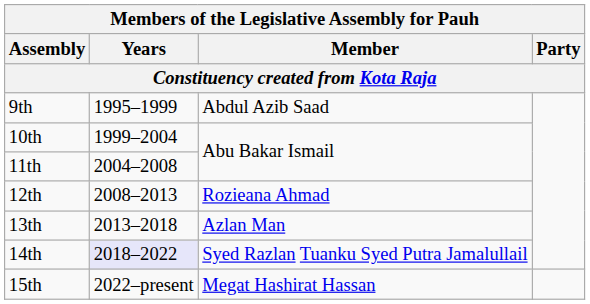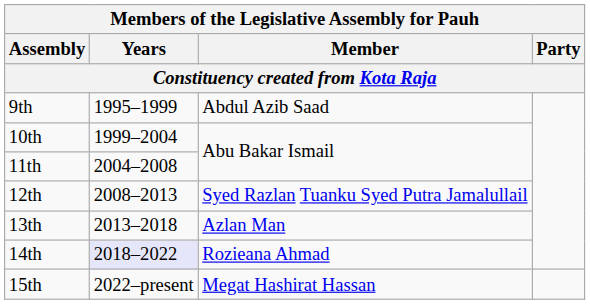(266, 195) Rozieana Ahmad -> (365, 195) Syed Razlan Tuanku Syed Putra Jamalullail
(365, 254) Syed Razlan Tuanku Syed Putra Jamalullail -> (266, 254) Rozieana Ahmad
